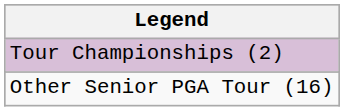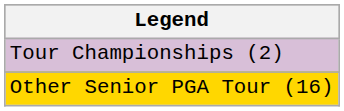(172, 89) no background -> (172, 89) gold background
